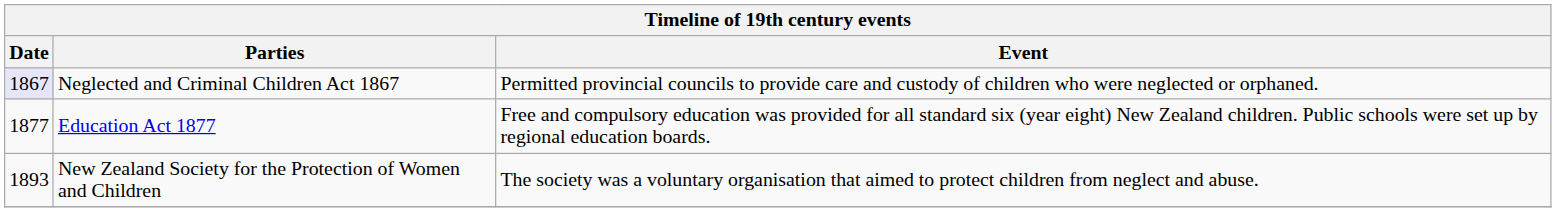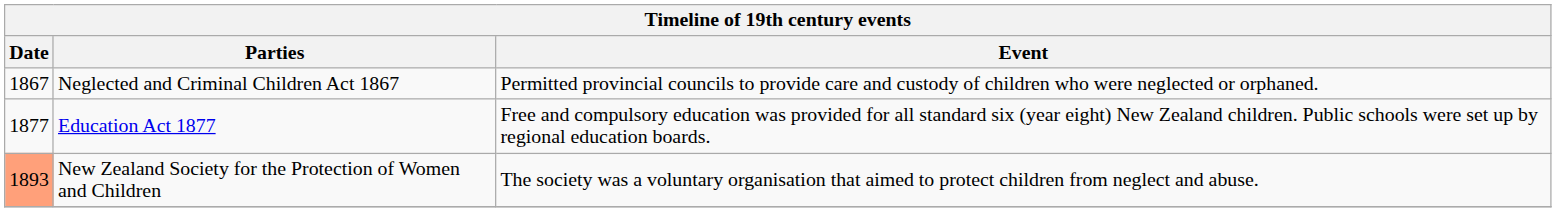(29, 83) lavender background -> (29, 83) no background
(29, 179) no background -> (29, 179) lightsalmon background
